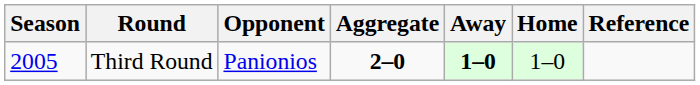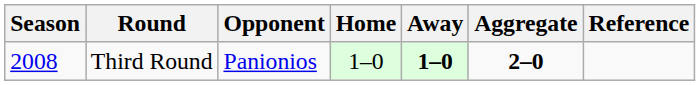columns swapped: (547, 23) <-> (387, 23)
(34, 60) 2005 -> (34, 60) 2008
